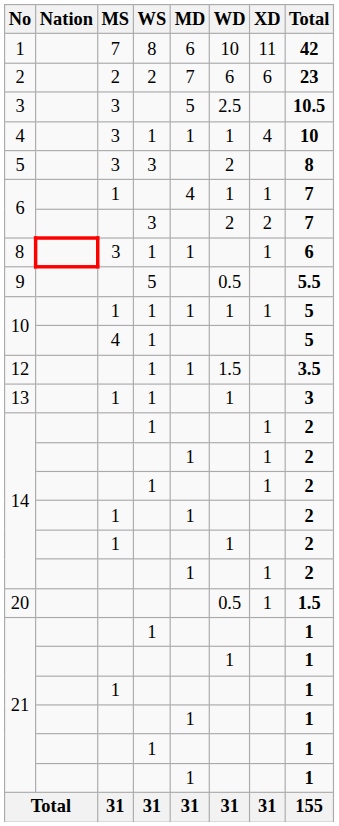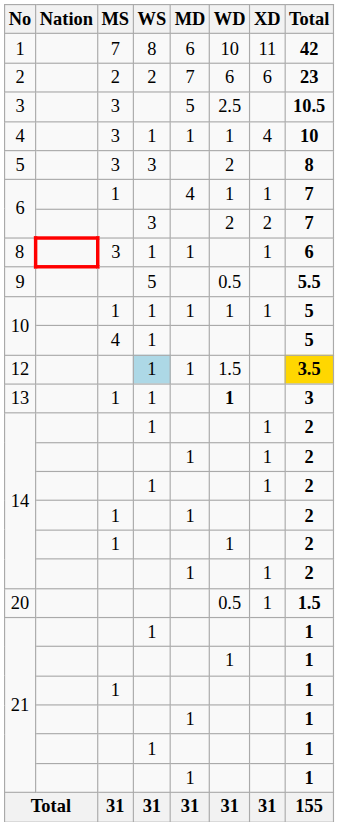(152, 369) no background -> (152, 369) lightblue background
(309, 369) no background -> (309, 369) gold background
(230, 398) normal -> (230, 398) bold
